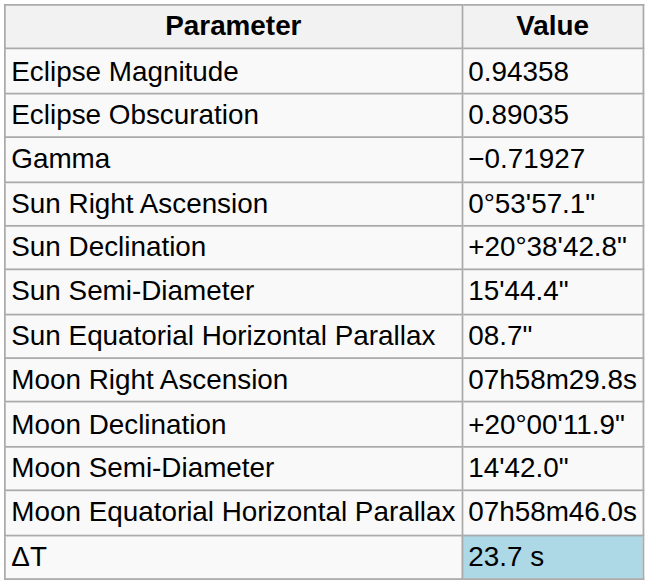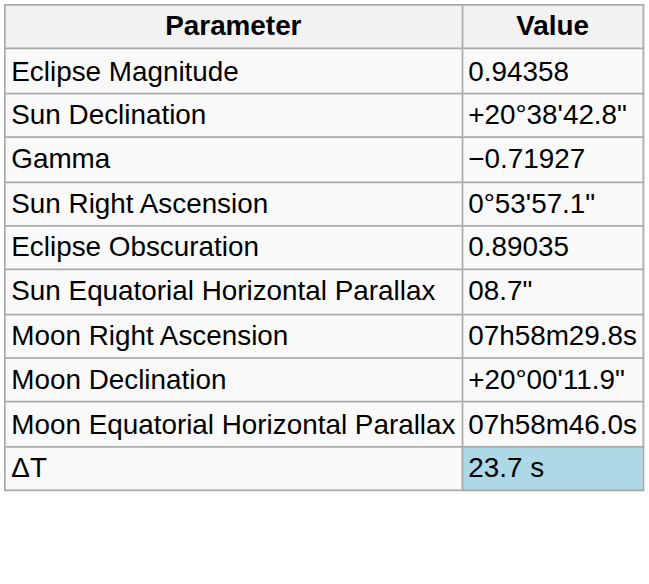rows swapped: (135, 114) <-> (109, 247)
- row: (133, 291)
- row: (143, 468)
